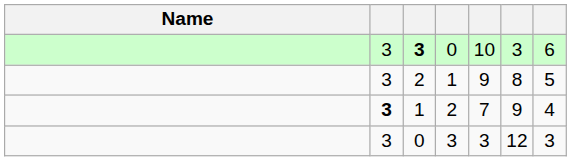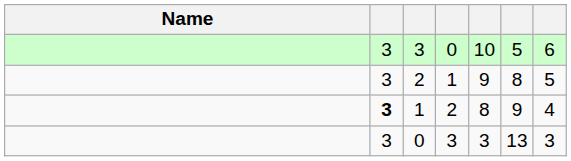(419, 49) bold -> (419, 49) normal
(517, 49) 3 -> (517, 49) 5
(484, 110) 7 -> (484, 110) 8
(517, 140) 12 -> (517, 140) 13
